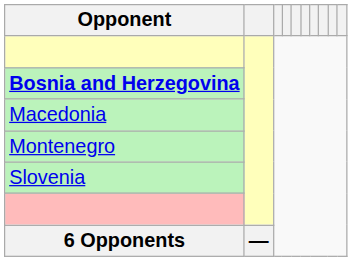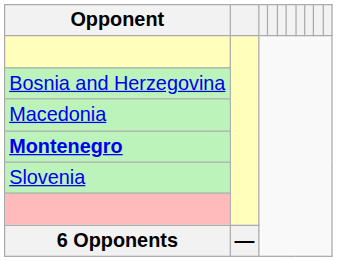(124, 83) bold -> (117, 83) normal
(62, 146) normal -> (66, 146) bold
